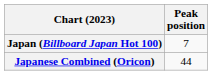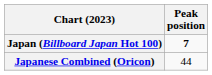(186, 43) normal -> (186, 43) bold
